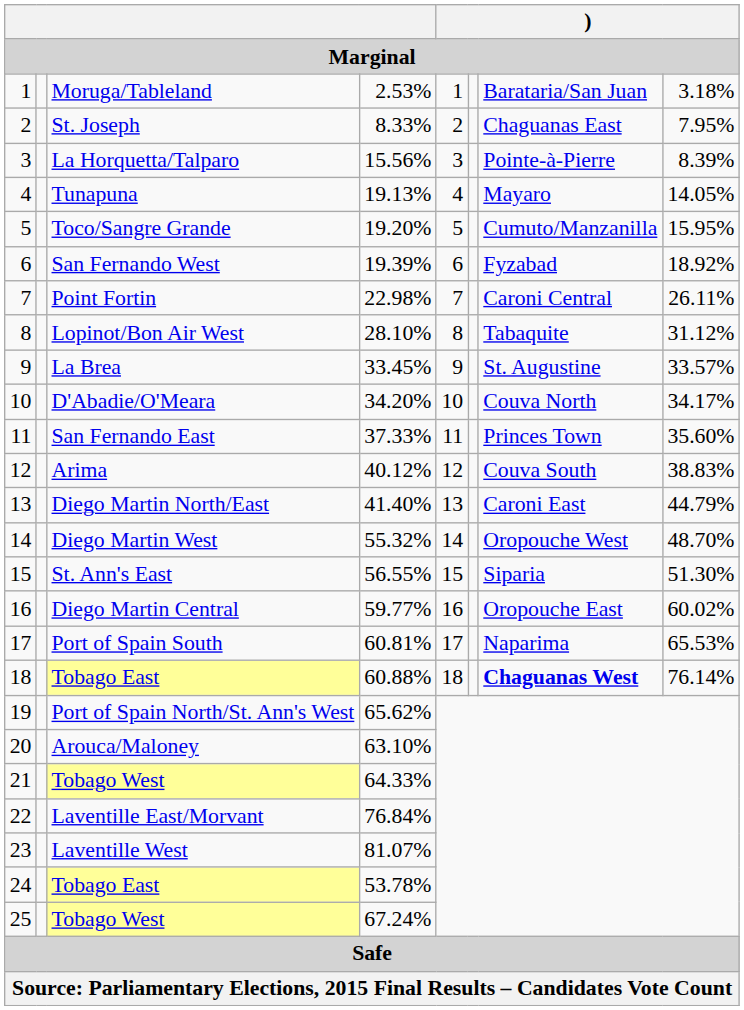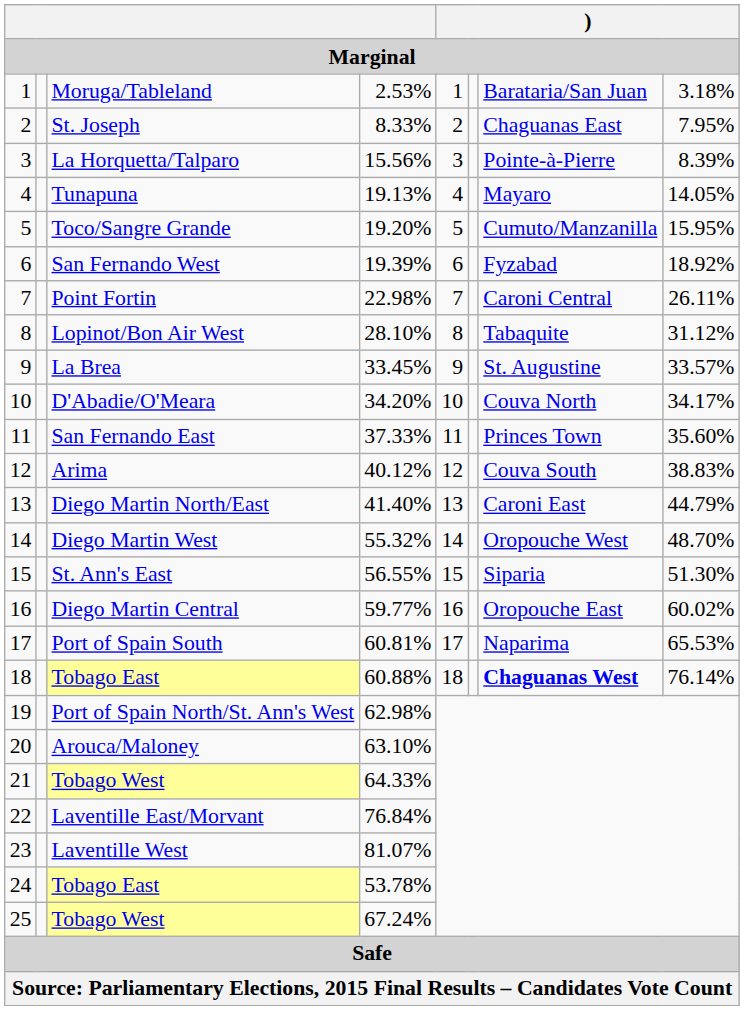(398, 711) 65.62% -> (398, 711) 62.98%
